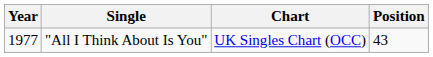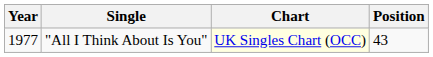(290, 40) no background -> (290, 40) lightyellow background
